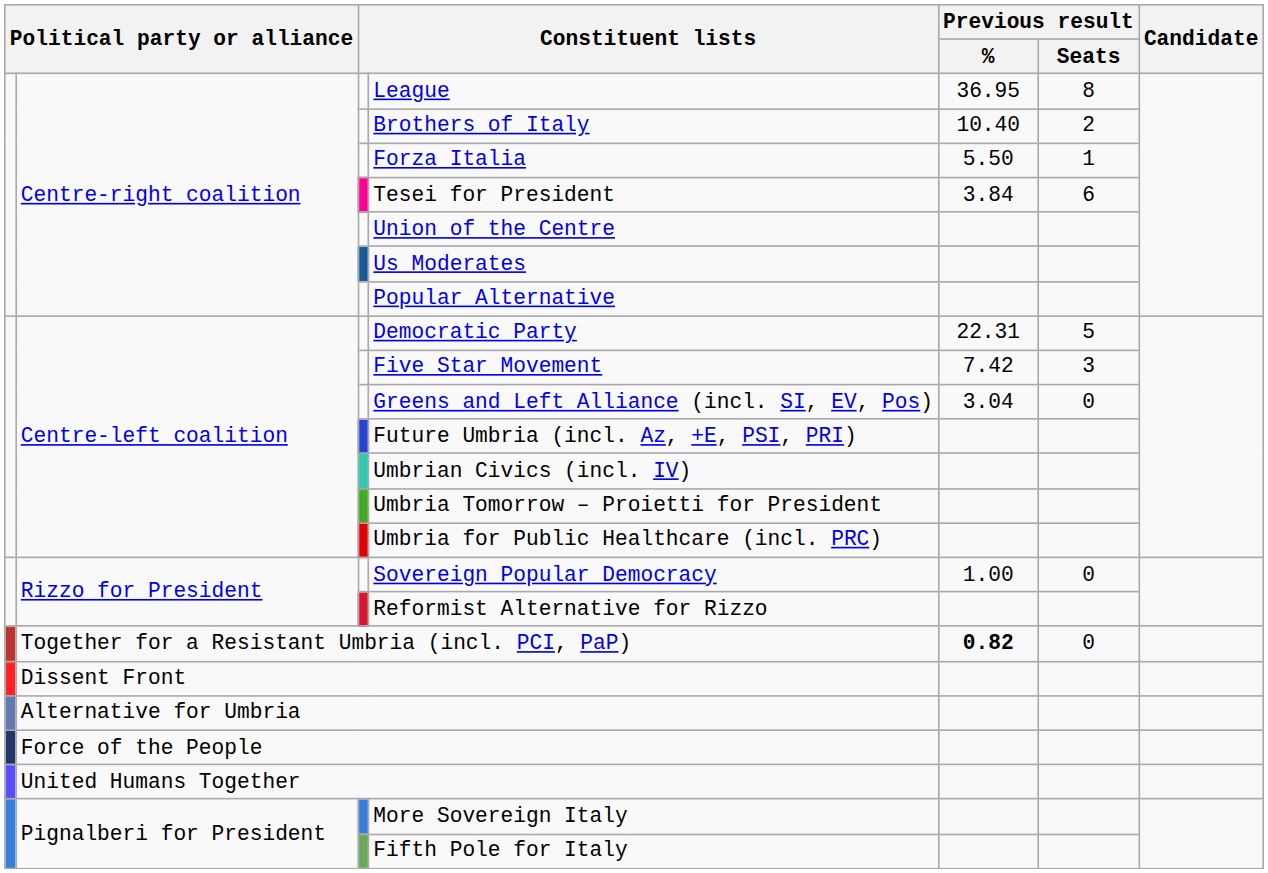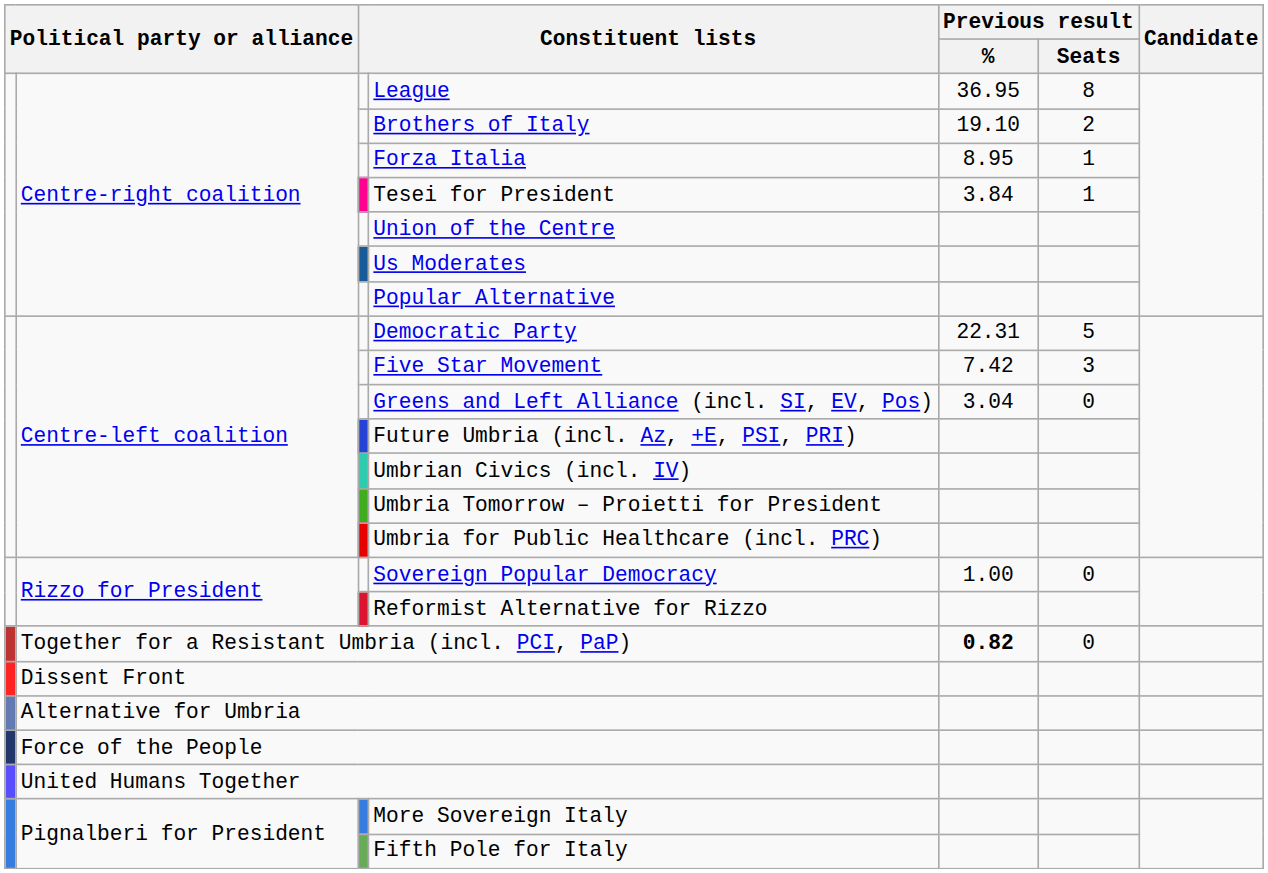(988, 126) 10.40 -> (988, 126) 19.10
(988, 160) 5.50 -> (988, 160) 8.95
(1089, 195) 6 -> (1089, 195) 1
